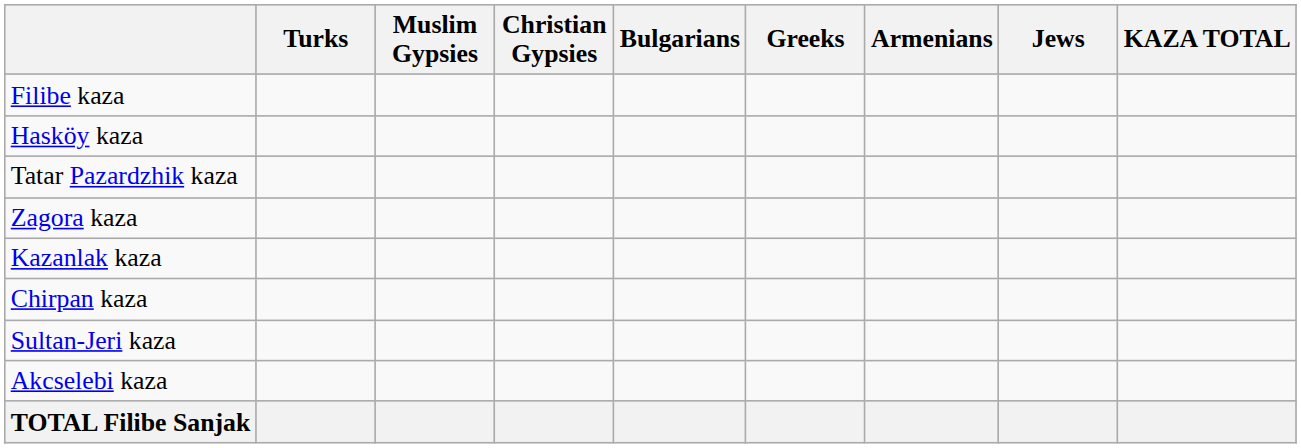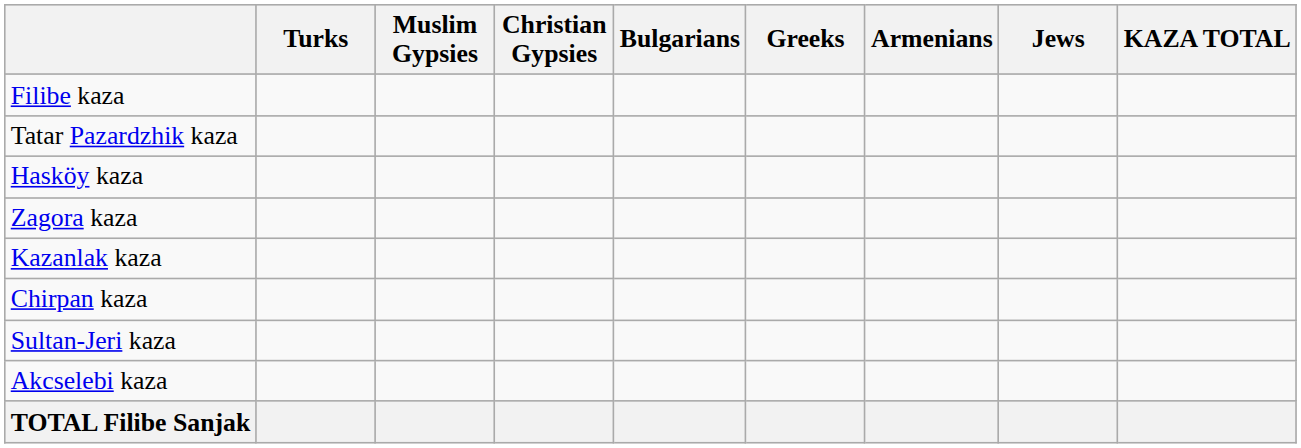rows swapped: (124, 176) <-> (77, 135)
